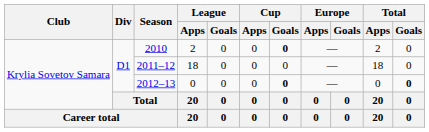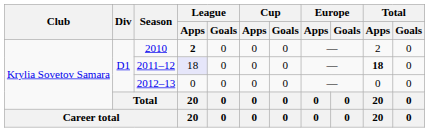(193, 48) normal -> (193, 48) bold
(285, 48) bold -> (285, 48) normal
(193, 65) no background -> (193, 65) lavender background
(378, 65) normal -> (378, 65) bold
(285, 83) bold -> (285, 83) normal
(409, 83) bold -> (409, 83) normal
